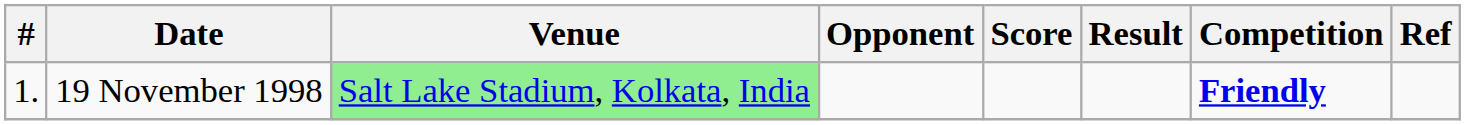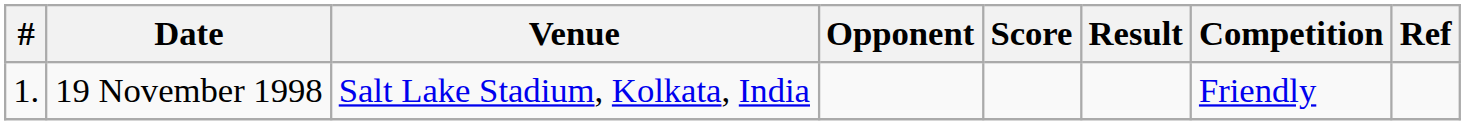(574, 90) lightgreen background -> (574, 90) no background
(1262, 90) bold -> (1258, 90) normal
